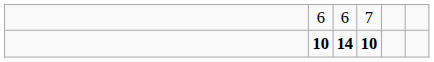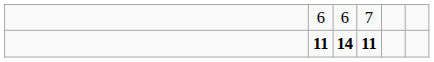(321, 43) 10 -> (321, 43) 11
(369, 43) 10 -> (369, 43) 11
